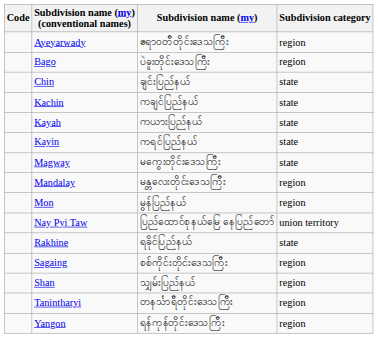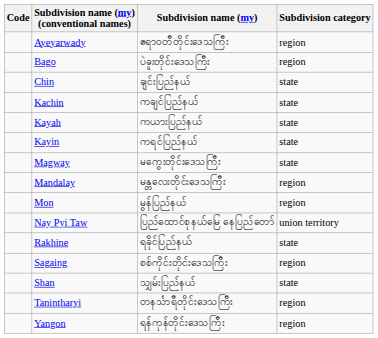(292, 283) region -> (289, 283) state
